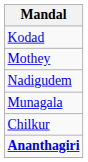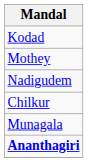(35, 102) Munagala -> (29, 102) Chilkur
(29, 124) Chilkur -> (35, 124) Munagala
